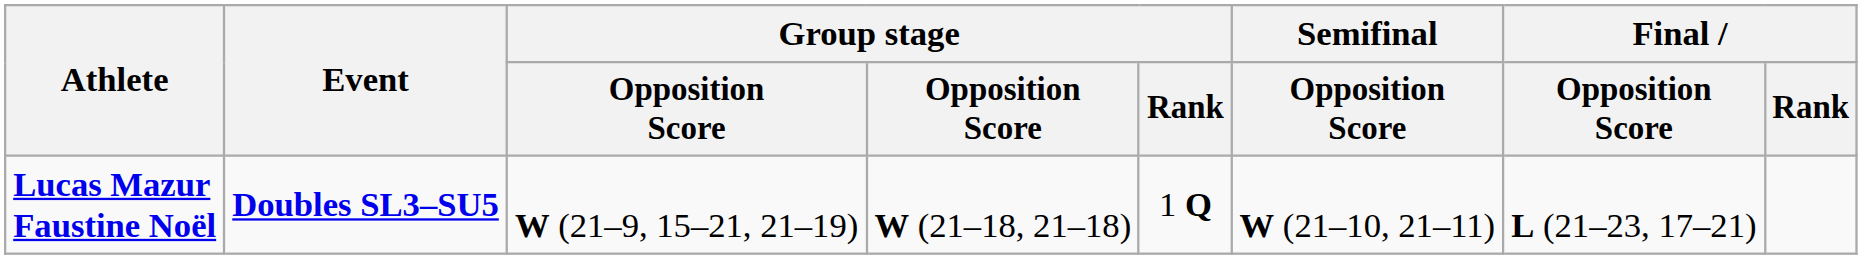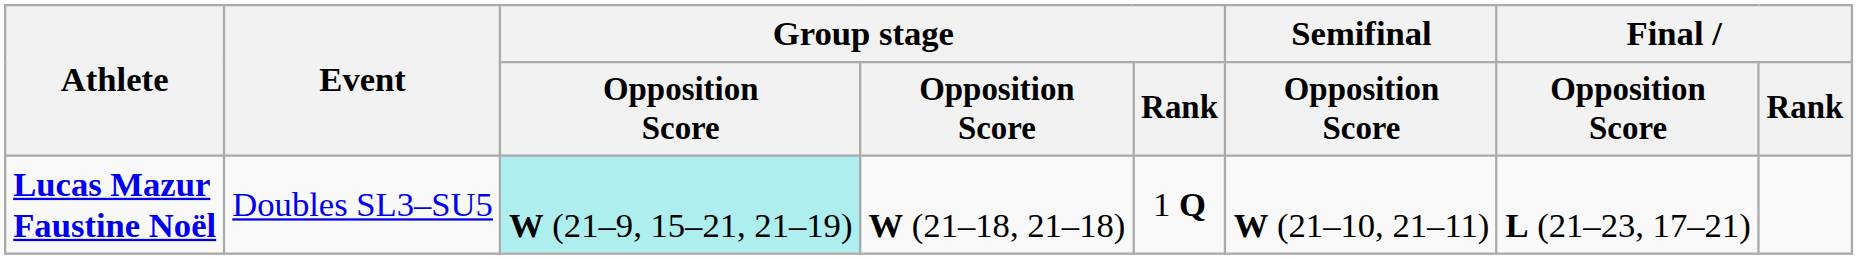(366, 203) bold -> (363, 203) normal
(687, 224) no background -> (681, 224) paleturquoise background
